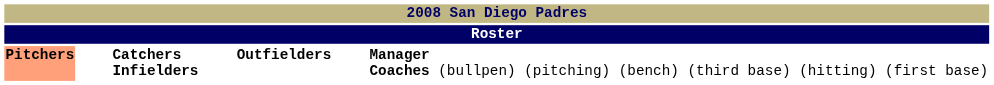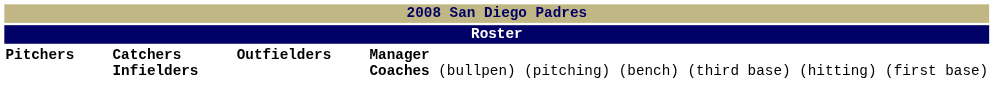(40, 55) lightsalmon background -> (40, 55) no background
